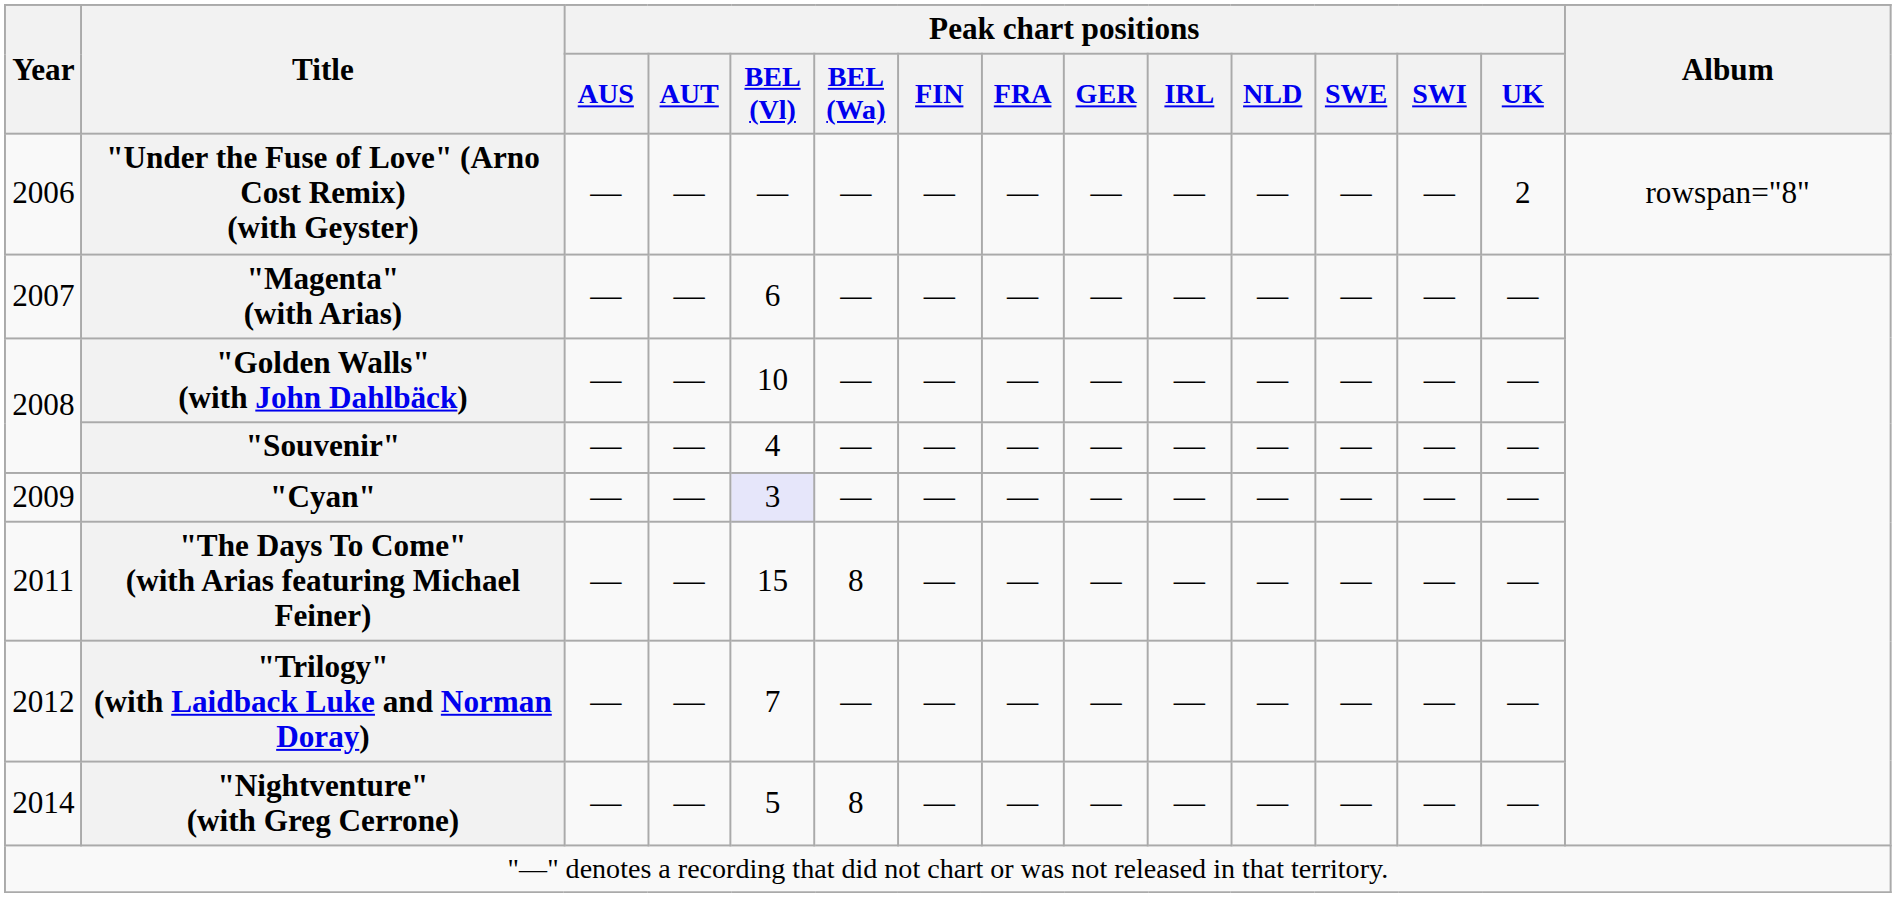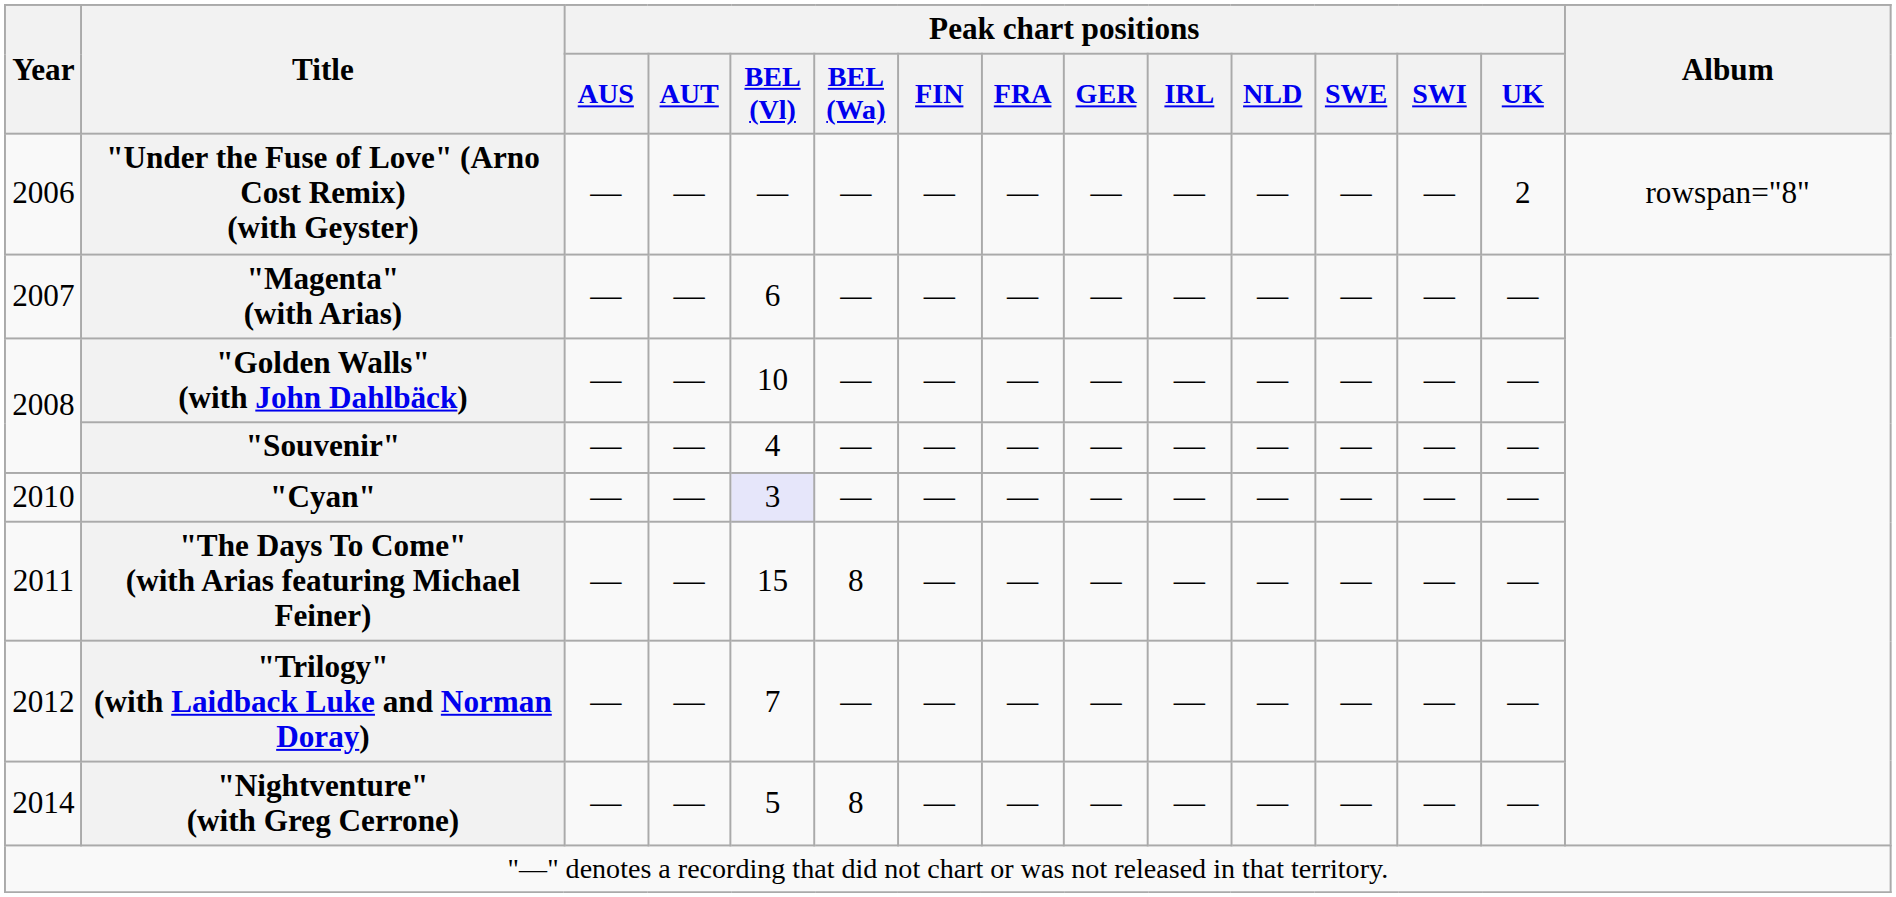(43, 496) 2009 -> (43, 496) 2010
